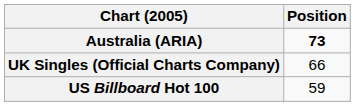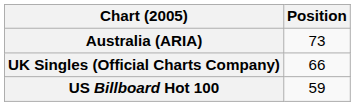(317, 40) bold -> (317, 40) normal
